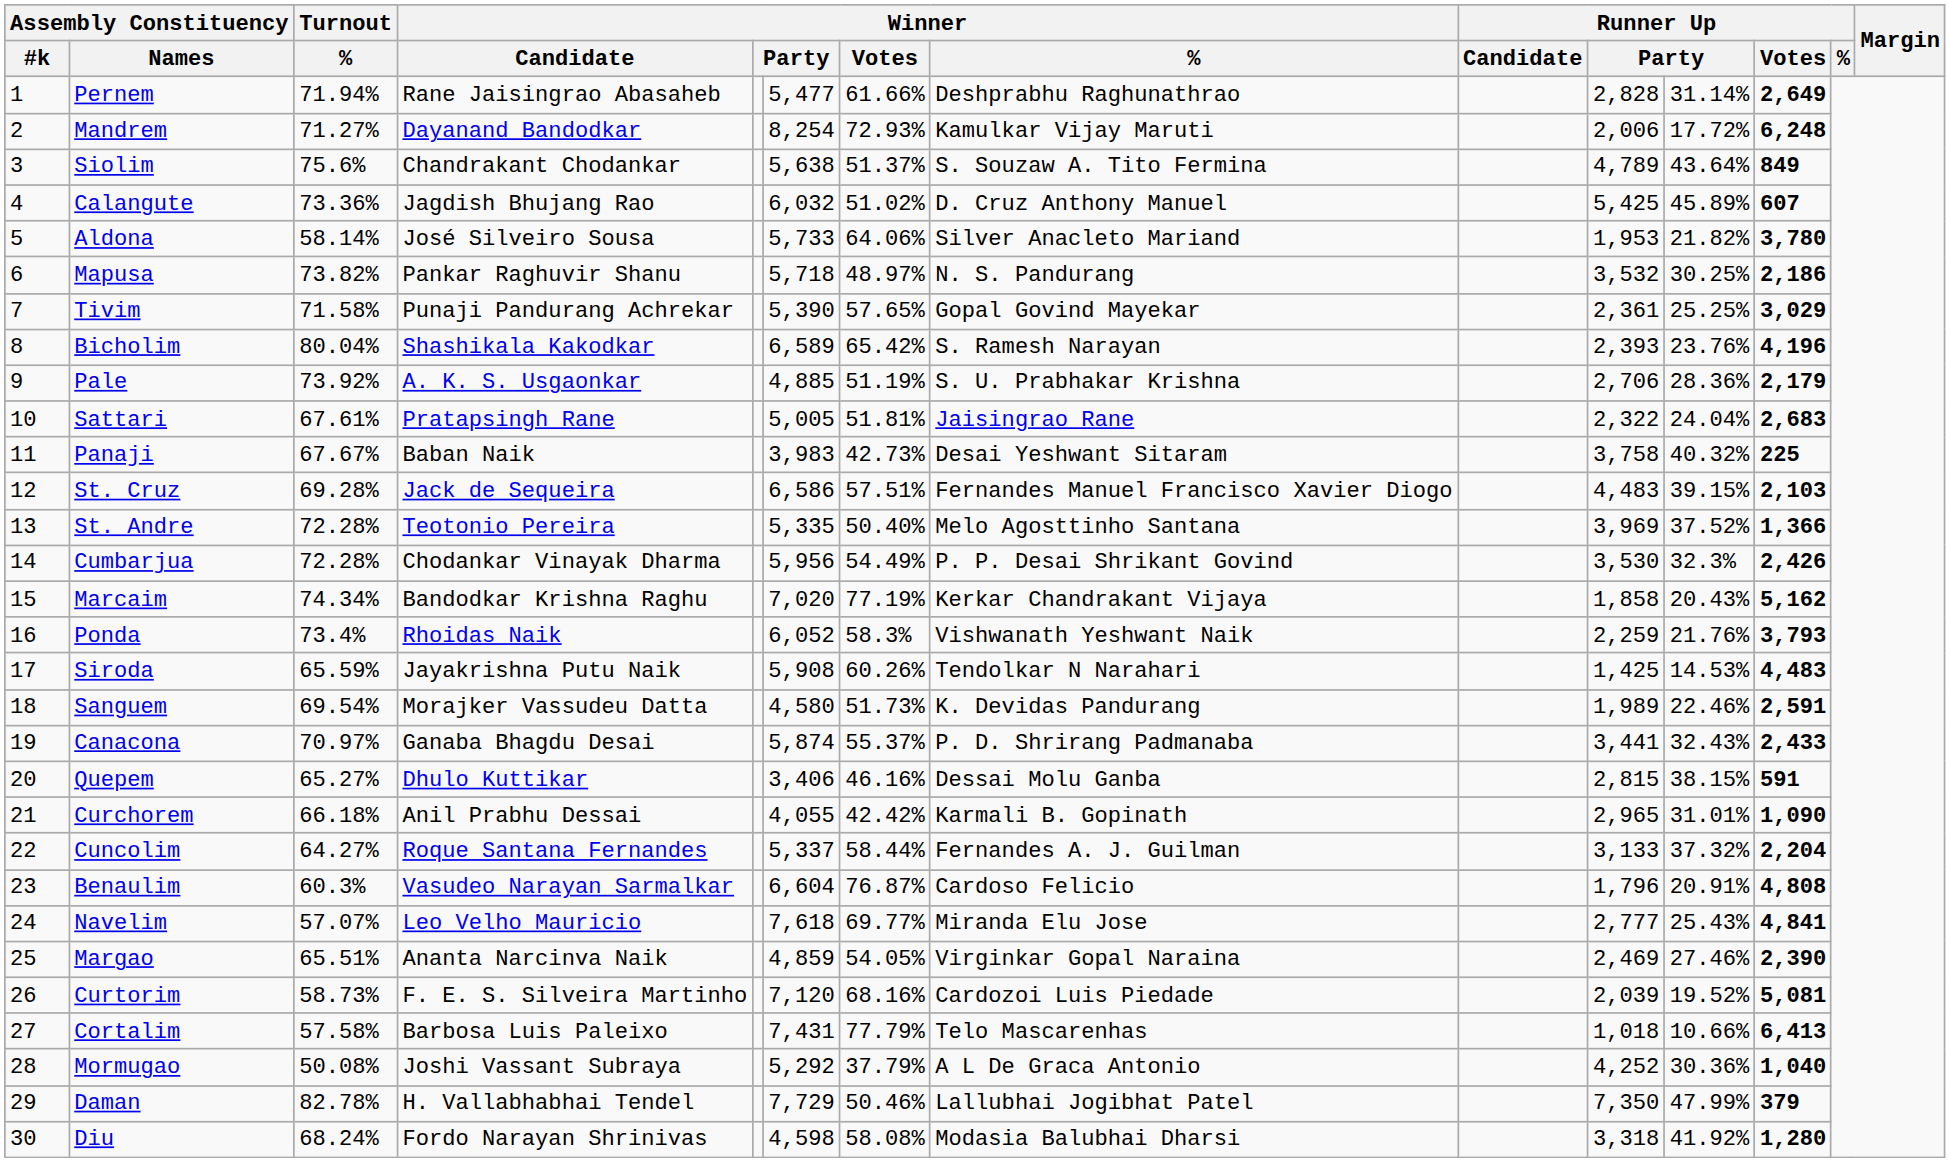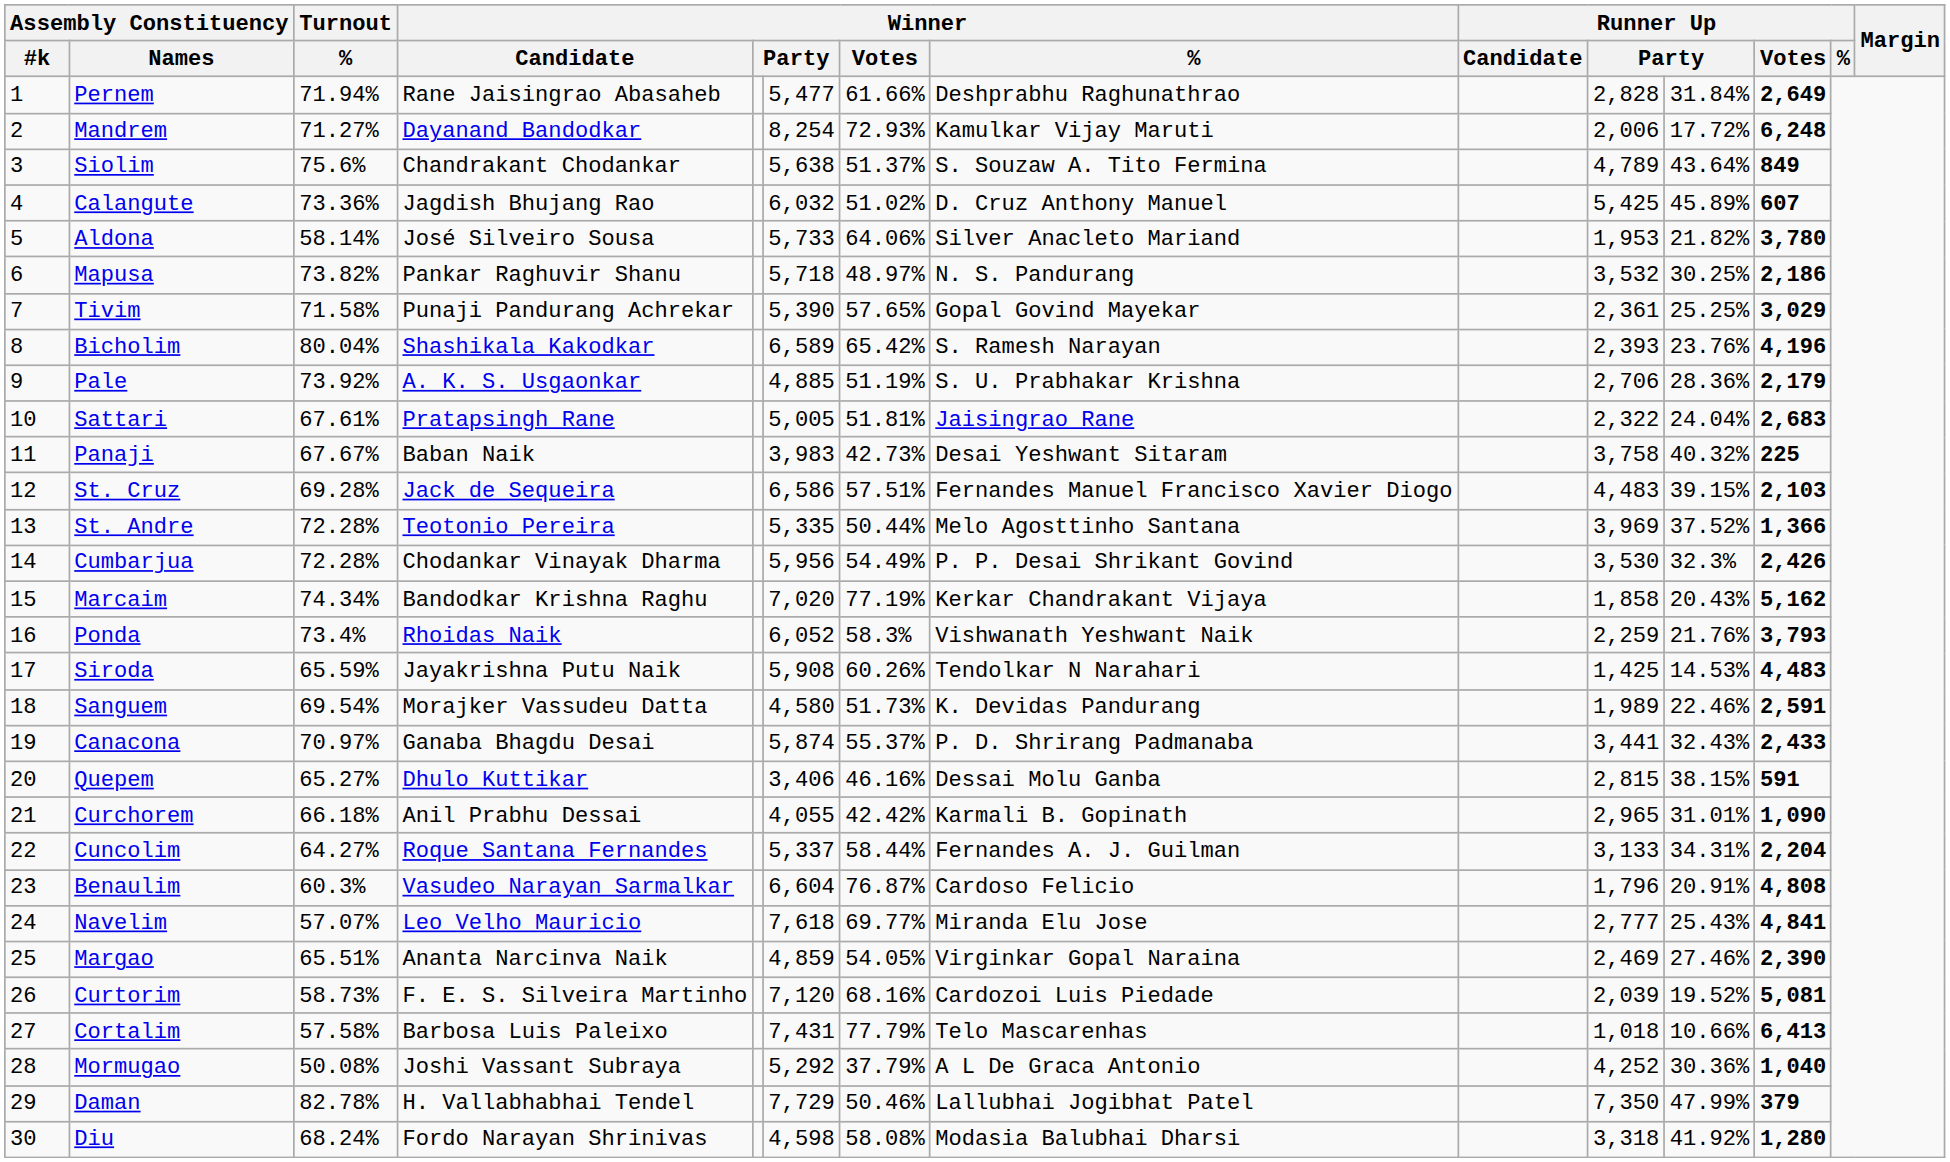(1710, 95) 31.14% -> (1710, 95) 31.84%
(885, 527) 50.40% -> (885, 527) 50.44%
(1710, 851) 37.32% -> (1710, 851) 34.31%
